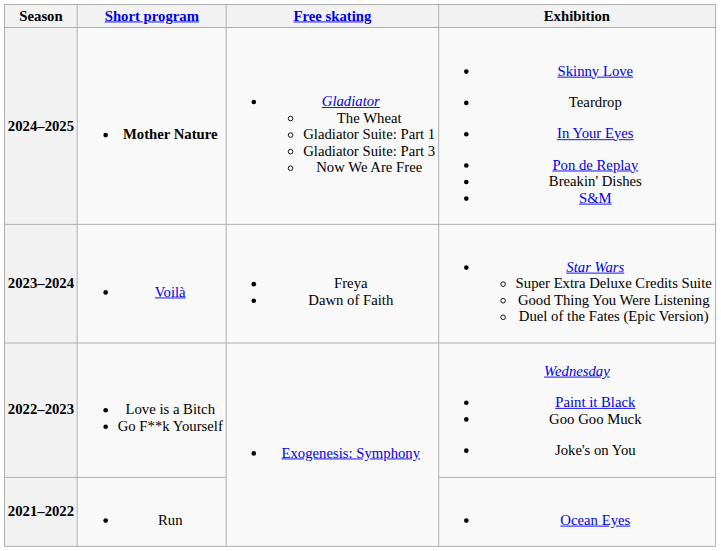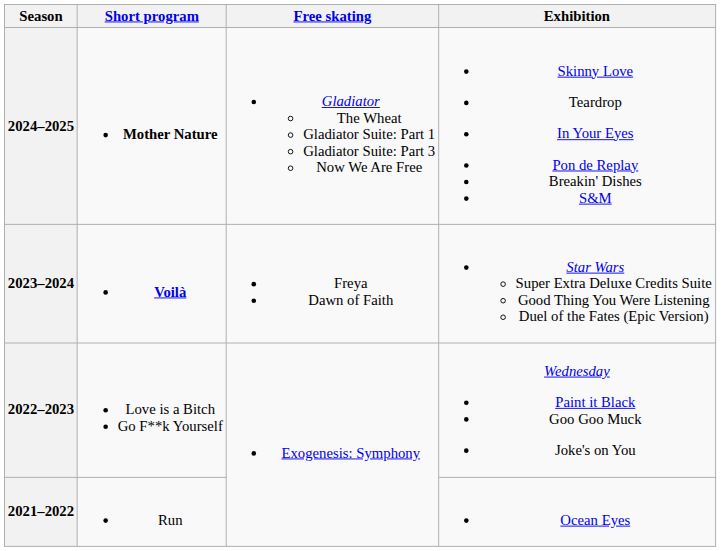(152, 292) normal -> (152, 292) bold
